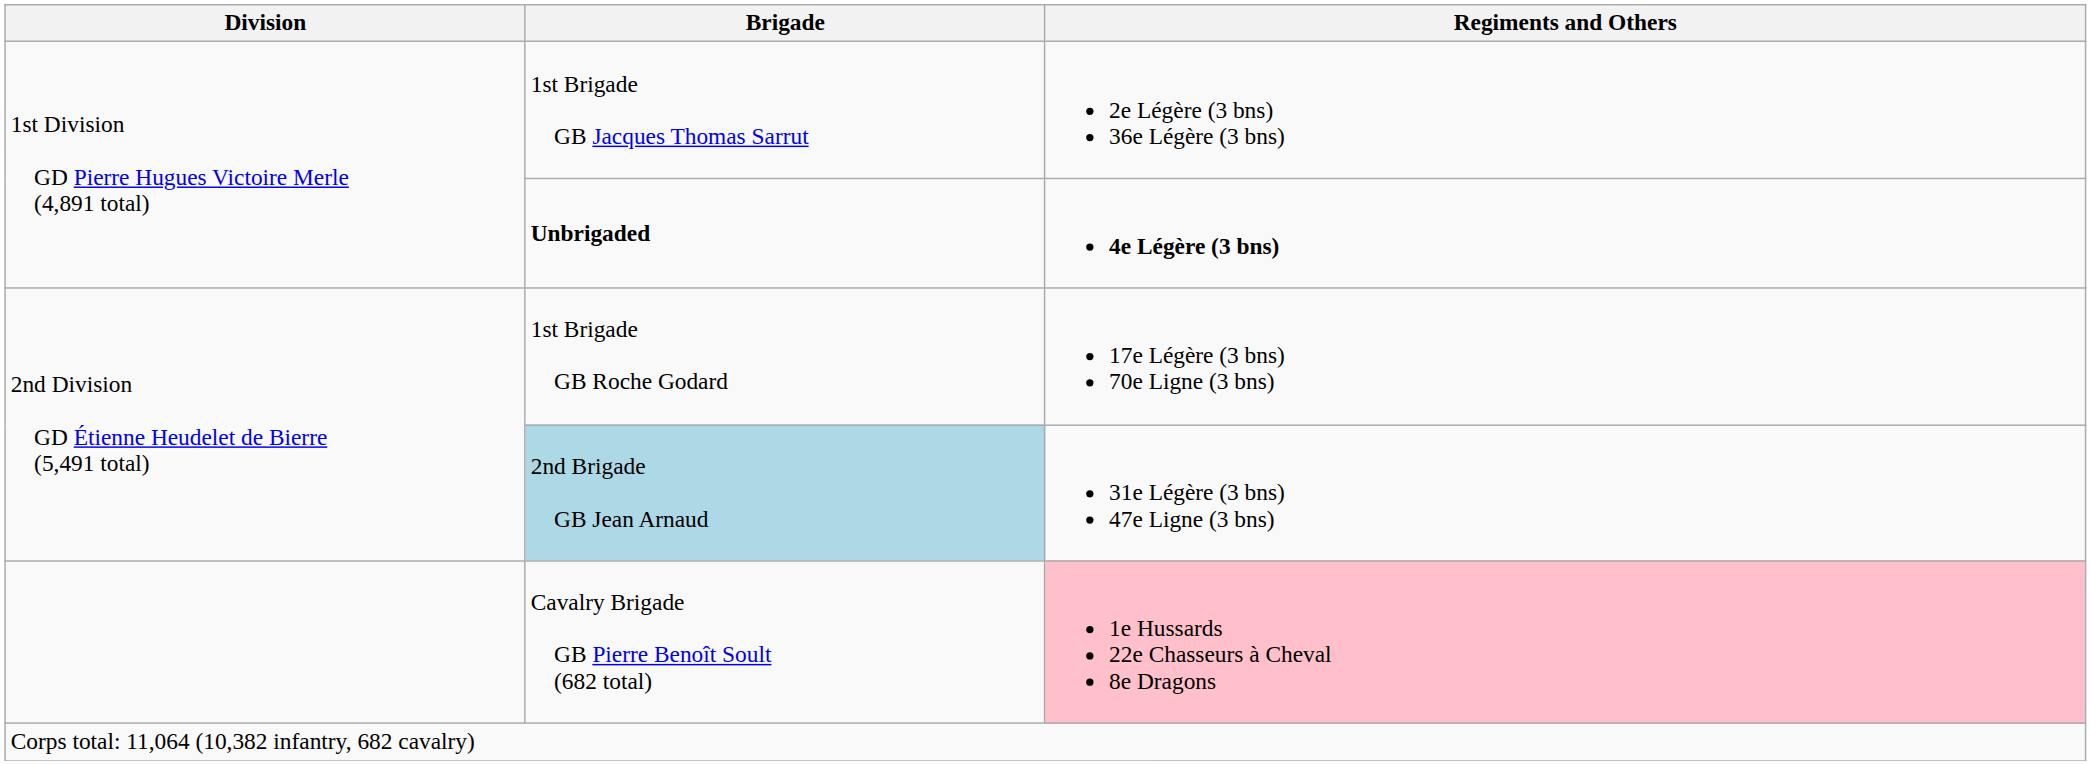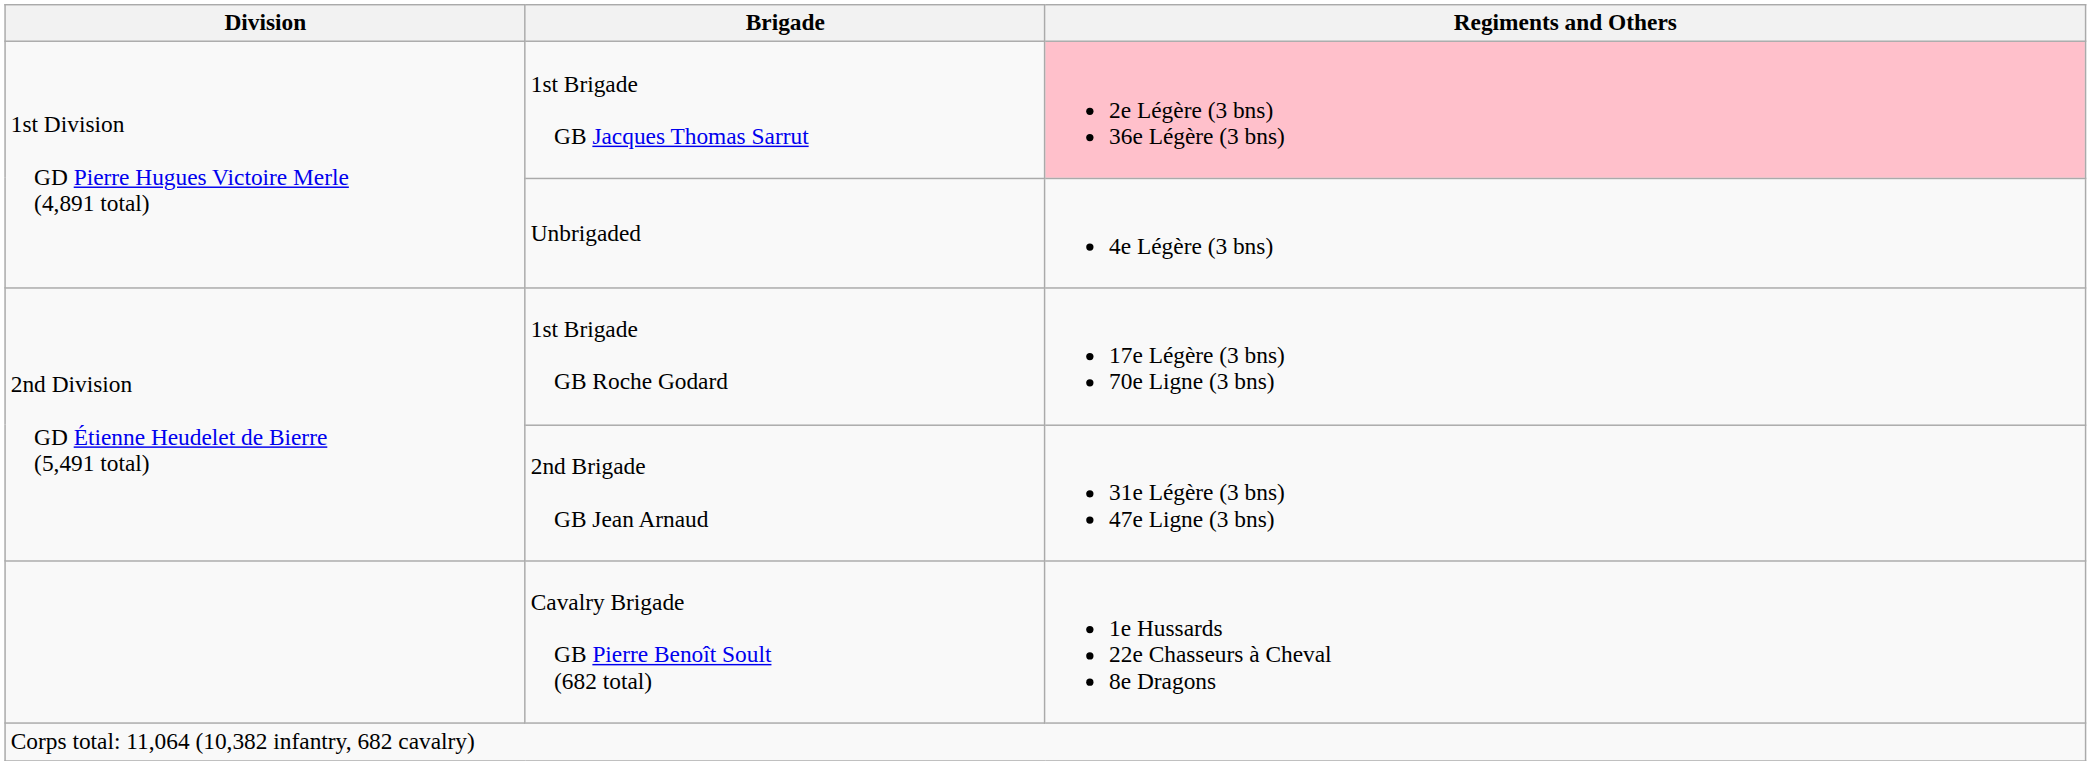(1565, 123) no background -> (1565, 123) pink background
(590, 232) bold -> (586, 232) normal
(1565, 246) bold -> (1565, 246) normal
(620, 492) lightblue background -> (620, 492) no background
(1565, 655) pink background -> (1565, 655) no background
